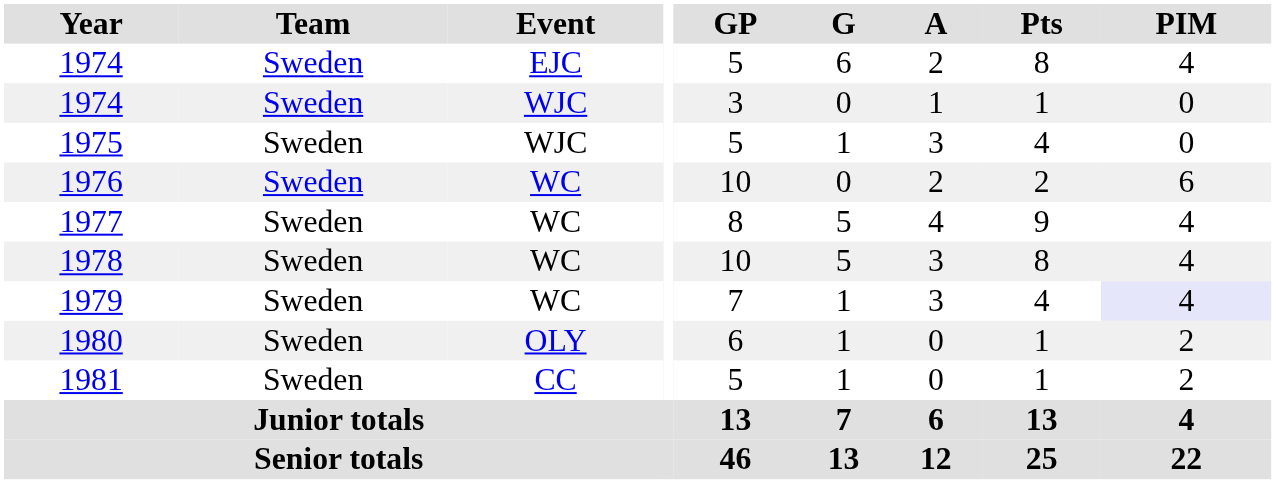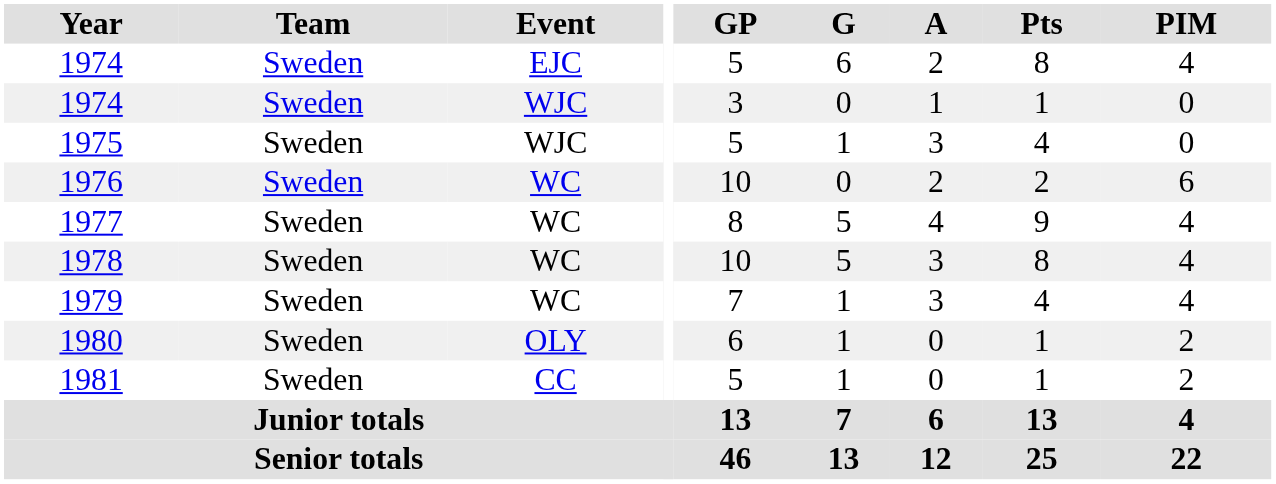(1186, 300) lavender background -> (1186, 300) no background
